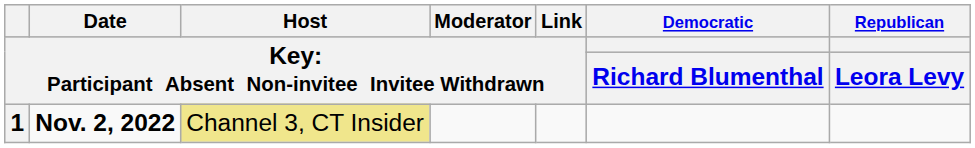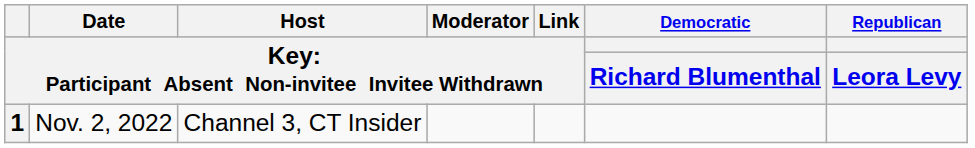(105, 122) bold -> (104, 122) normal
(305, 122) khaki background -> (302, 122) no background
